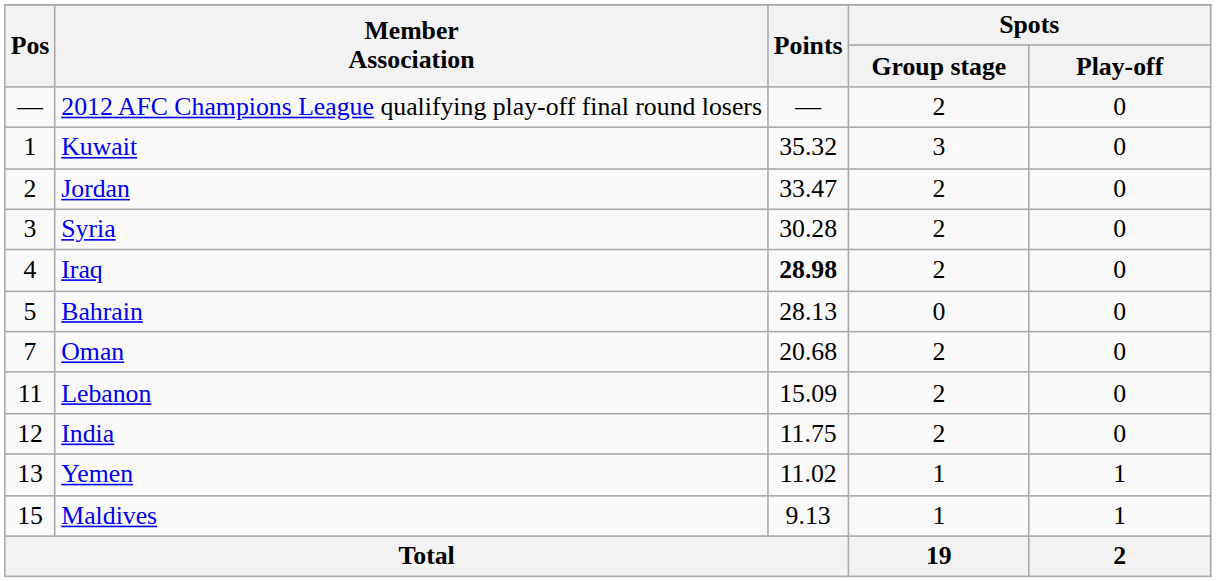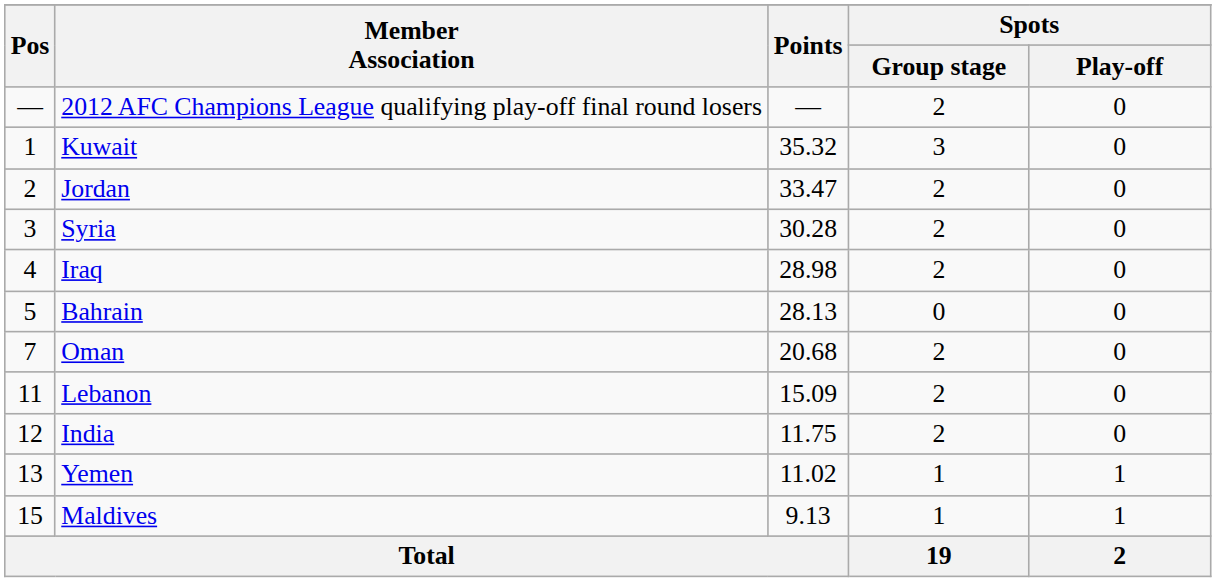(808, 270) bold -> (808, 270) normal
